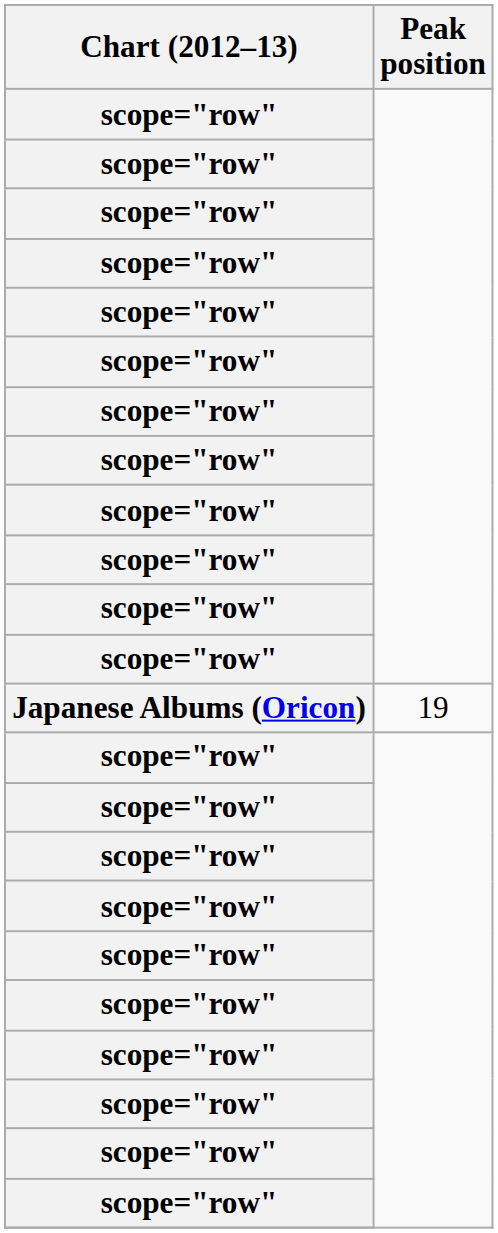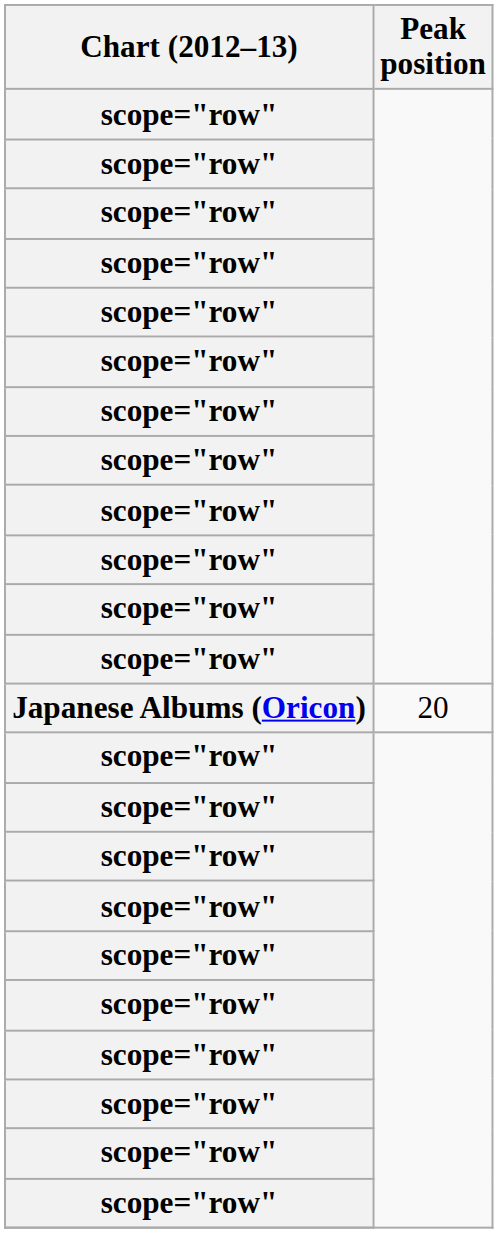(433, 707) 19 -> (433, 707) 20
